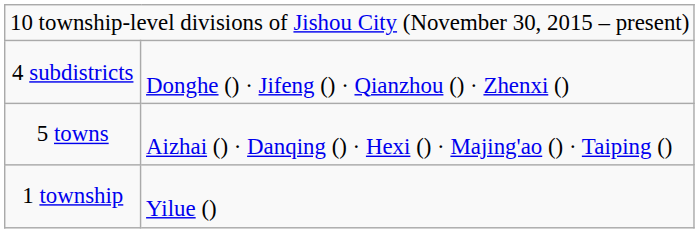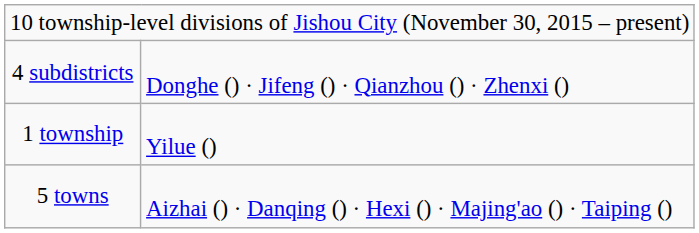rows swapped: (73, 133) <-> (73, 195)
